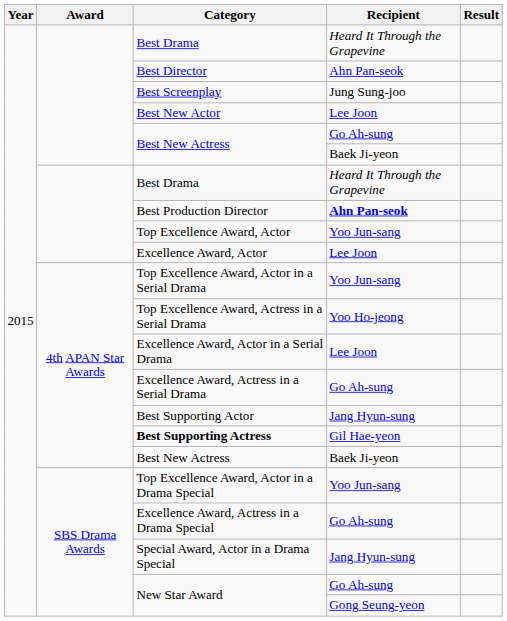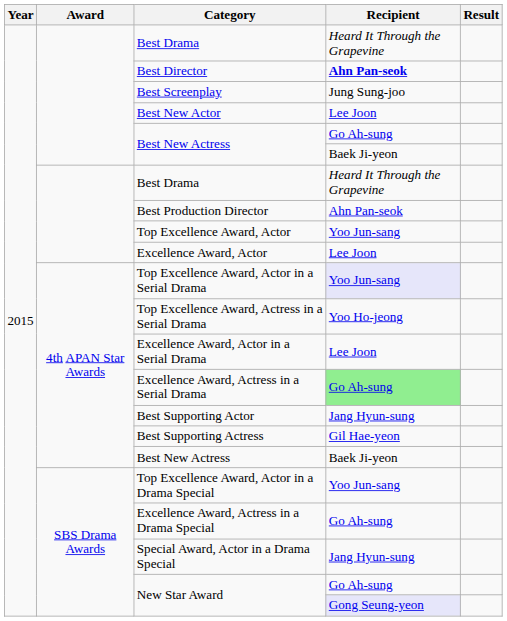(366, 71) normal -> (368, 71) bold
(369, 210) bold -> (366, 210) normal
(365, 280) no background -> (364, 280) lavender background
(361, 387) no background -> (361, 387) lightgreen background
(204, 436) bold -> (200, 436) normal
(377, 605) no background -> (376, 605) lavender background
